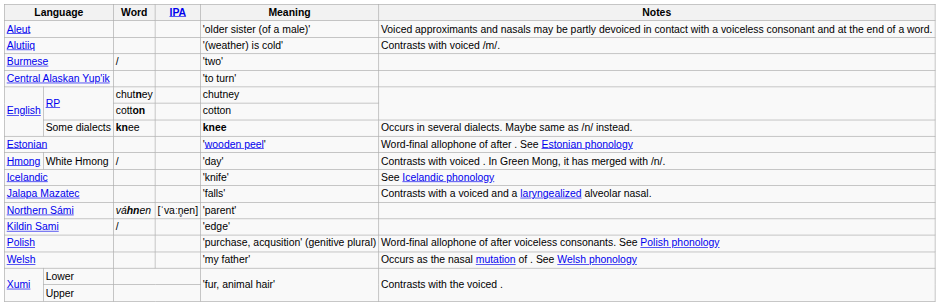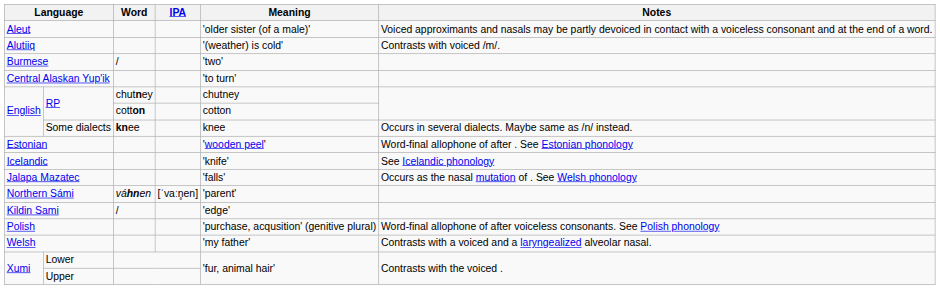(215, 128) bold -> (214, 128) normal
- row: (77, 161)
(516, 194) Contrasts with a voiced and a laryngealized alveolar nasal. -> (509, 177) Occurs as the nasal mutation of . See Welsh phonology
(509, 260) Occurs as the nasal mutation of . See Welsh phonology -> (516, 243) Contrasts with a voiced and a laryngealized alveolar nasal.
